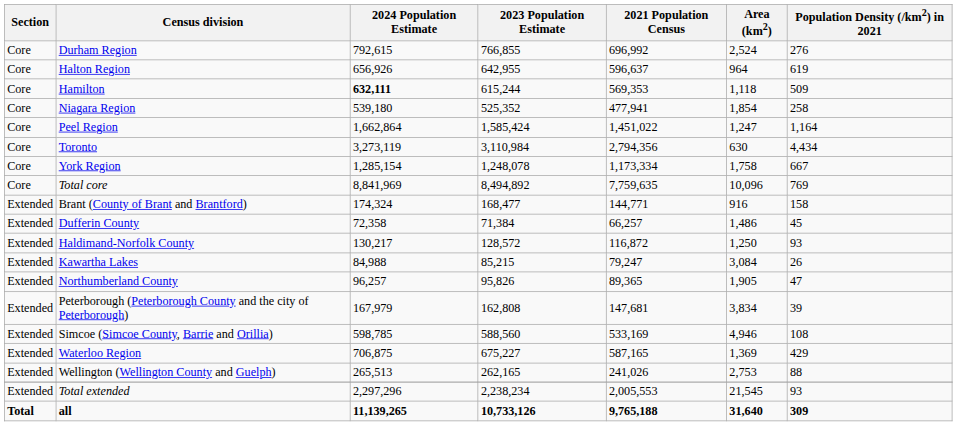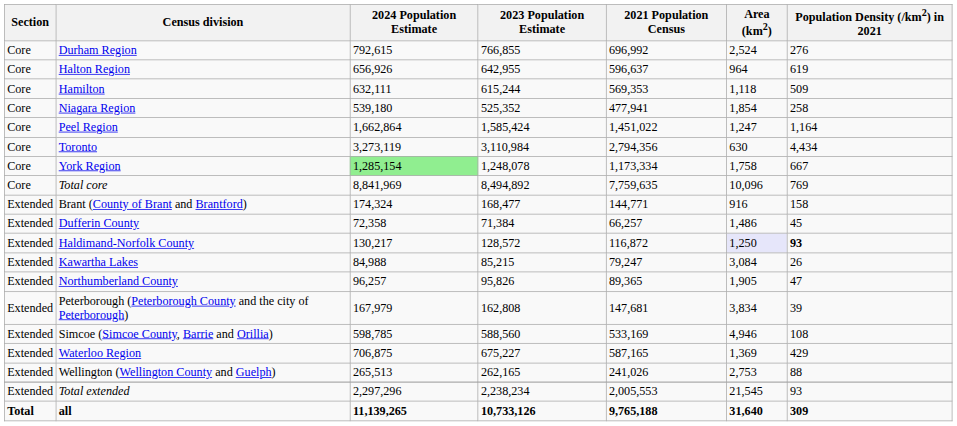(372, 88) bold -> (372, 88) normal
(377, 166) no background -> (377, 166) lightgreen background
(743, 243) no background -> (743, 243) lavender background
(796, 243) normal -> (796, 243) bold
